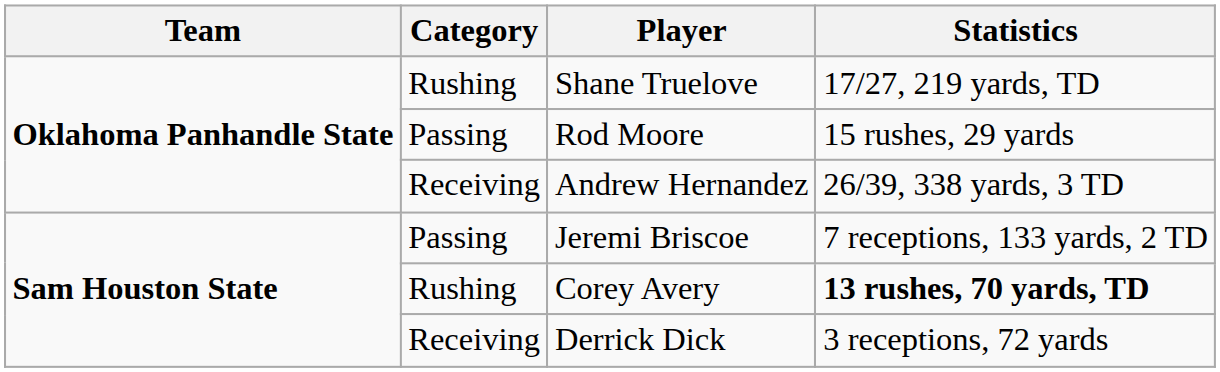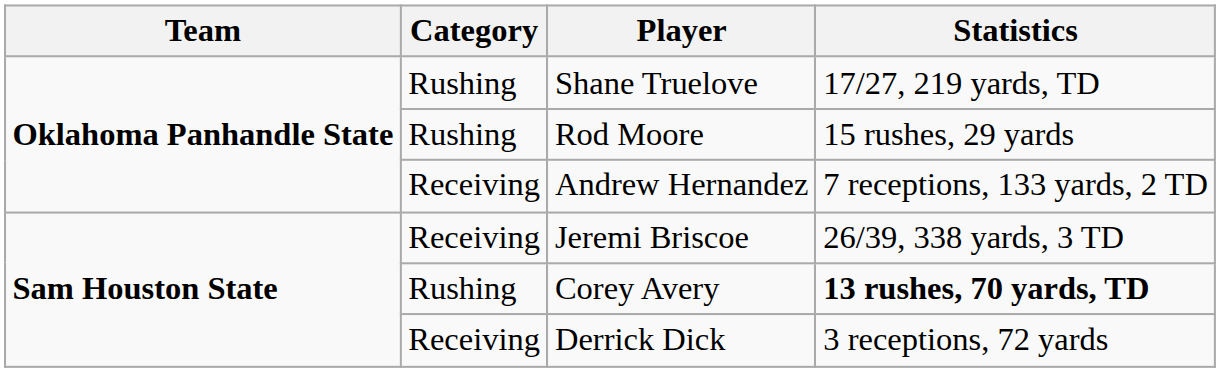(458, 133) Passing -> (462, 133) Rushing
(974, 185) 26/39, 338 yards, 3 TD -> (1016, 185) 7 receptions, 133 yards, 2 TD
(458, 236) Passing -> (474, 236) Receiving
(1016, 236) 7 receptions, 133 yards, 2 TD -> (974, 236) 26/39, 338 yards, 3 TD
